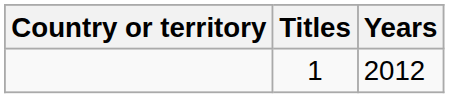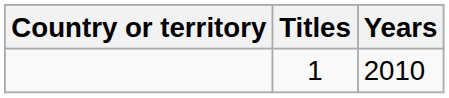(394, 71) 2012 -> (394, 71) 2010
